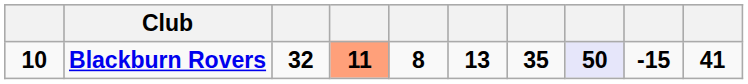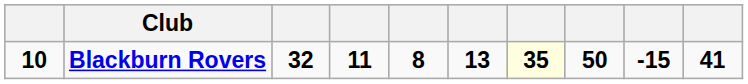(360, 60) lightsalmon background -> (360, 60) no background
(536, 60) no background -> (536, 60) lightyellow background
(595, 60) lavender background -> (595, 60) no background
